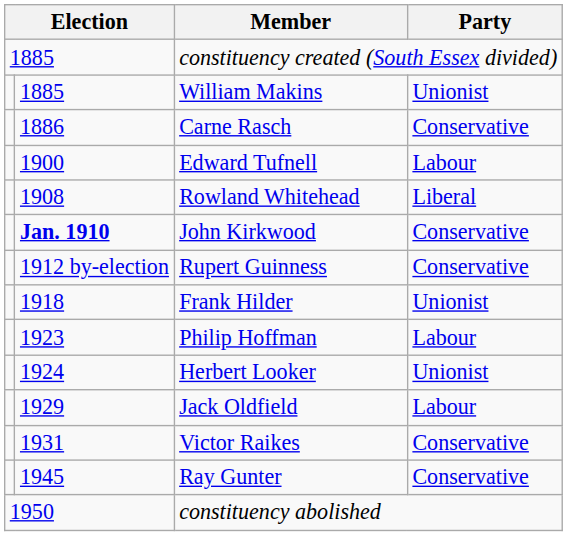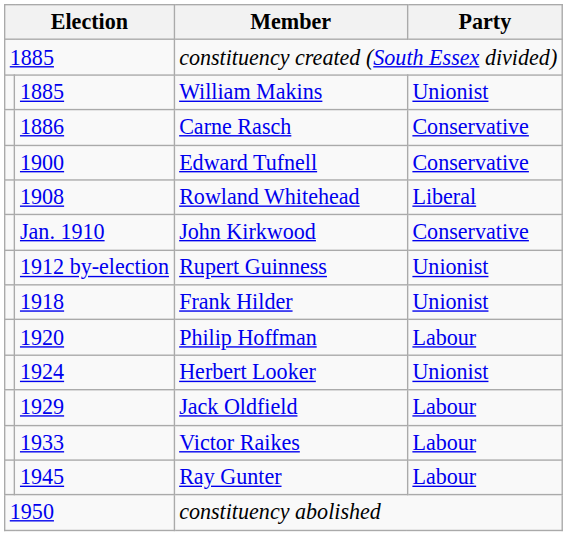(444, 162) Labour -> (471, 162) Conservative
(65, 232) bold -> (62, 232) normal
(471, 267) Conservative -> (450, 267) Unionist
(42, 337) 1923 -> (42, 337) 1920
(42, 442) 1931 -> (42, 442) 1933
(471, 442) Conservative -> (444, 442) Labour
(471, 477) Conservative -> (444, 477) Labour
